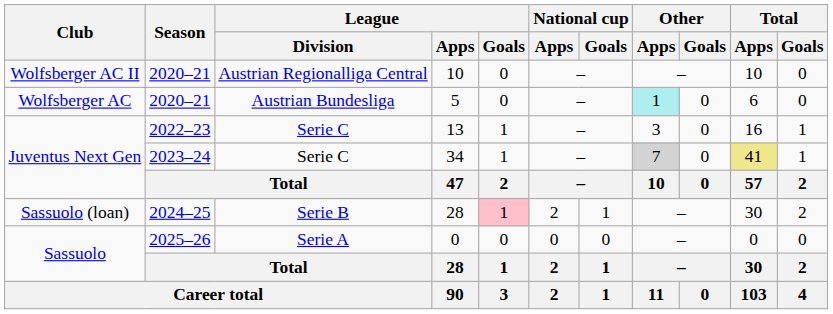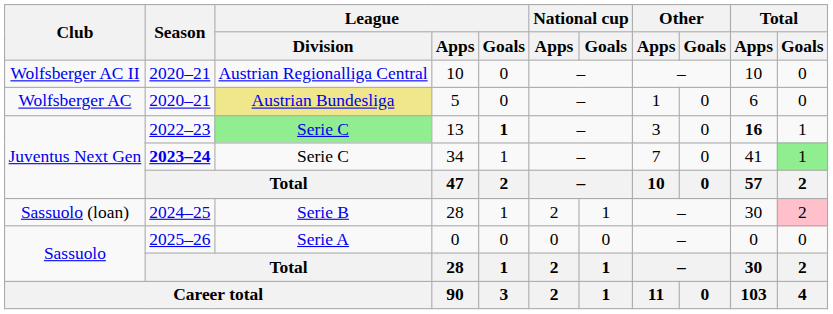(323, 101) no background -> (323, 101) khaki background
(656, 101) paleturquoise background -> (656, 101) no background
(323, 128) no background -> (323, 128) lightgreen background
(504, 128) normal -> (504, 128) bold
(754, 128) normal -> (754, 128) bold
(180, 156) normal -> (180, 156) bold
(656, 156) lightgrey background -> (656, 156) no background
(754, 156) khaki background -> (754, 156) no background
(802, 156) no background -> (802, 156) lightgreen background
(504, 211) pink background -> (504, 211) no background
(802, 211) no background -> (802, 211) pink background
